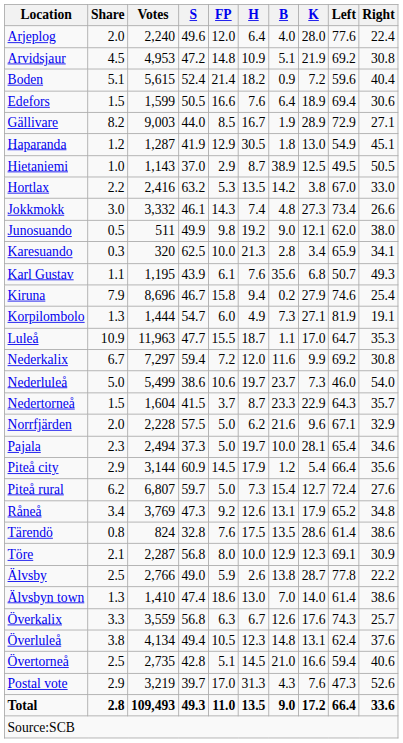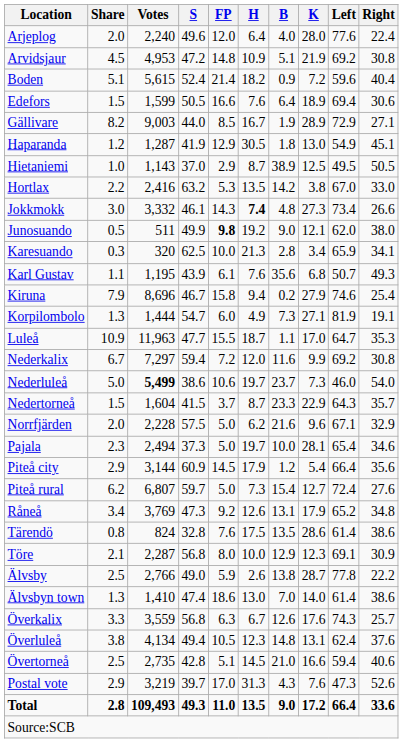(257, 209) normal -> (257, 209) bold
(227, 230) normal -> (227, 230) bold
(160, 381) normal -> (160, 381) bold
